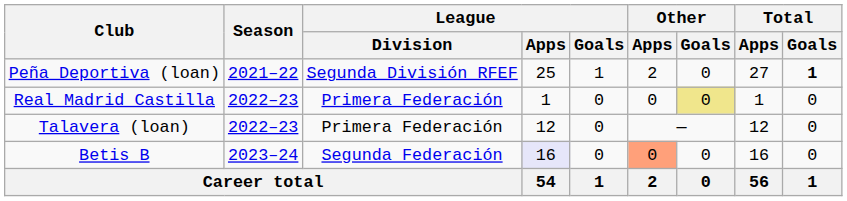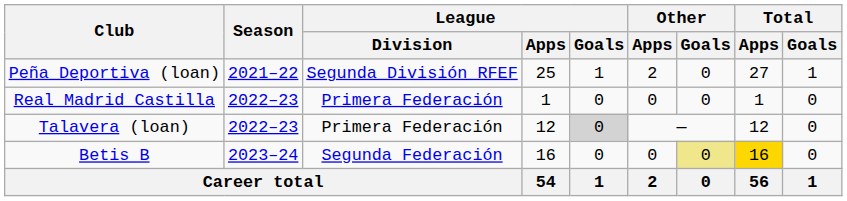(812, 73) bold -> (812, 73) normal
(706, 100) khaki background -> (706, 100) no background
(599, 128) no background -> (599, 128) lightgrey background
(546, 155) lavender background -> (546, 155) no background
(652, 155) lightsalmon background -> (652, 155) no background
(706, 155) no background -> (706, 155) khaki background
(759, 155) no background -> (759, 155) gold background
